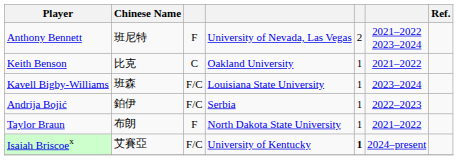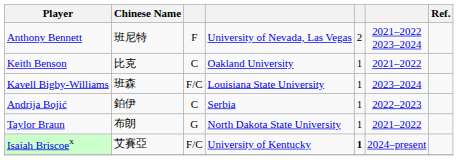(194, 104) F/C -> (194, 104) C
(194, 124) F -> (194, 124) G
